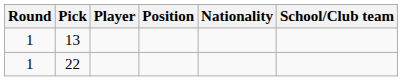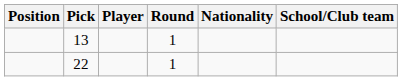columns swapped: (30, 16) <-> (168, 16)
